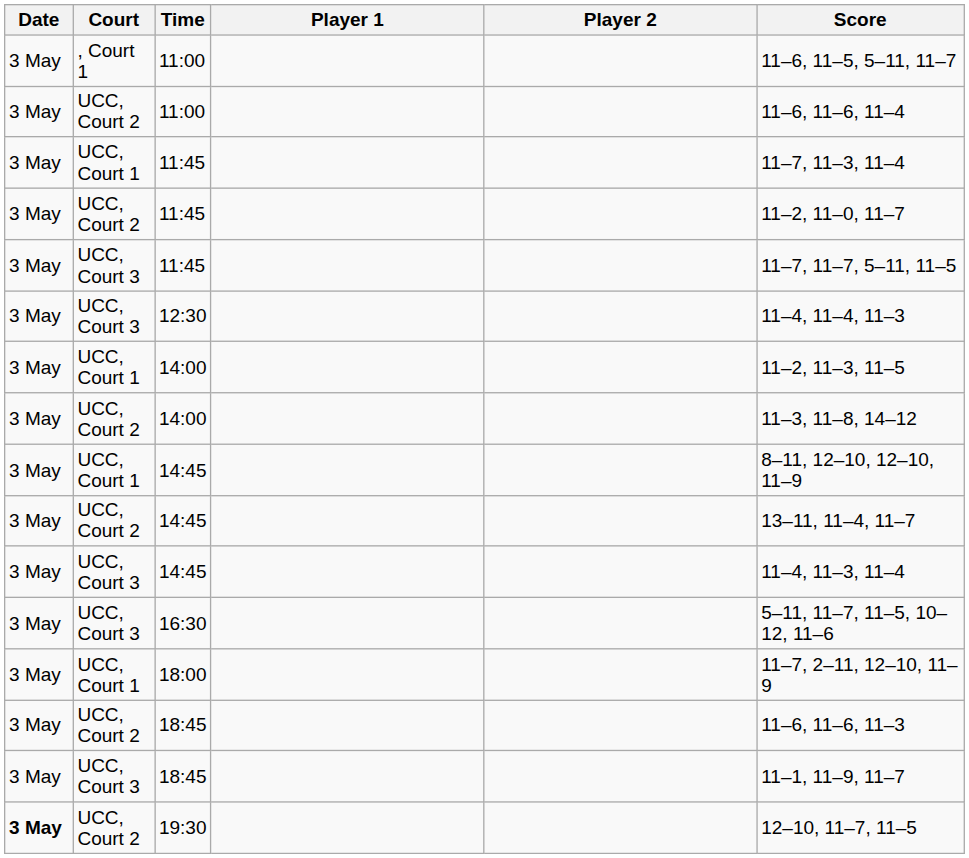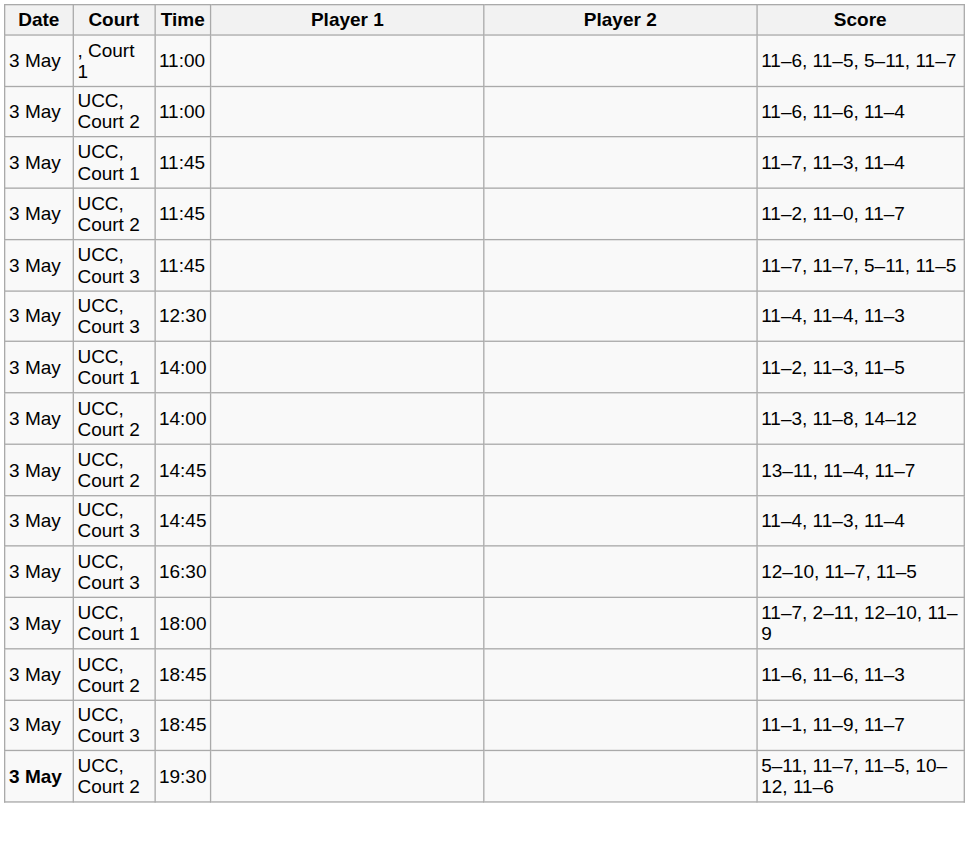- row: (109, 470)
(854, 623) 5–11, 11–7, 11–5, 10–12, 11–6 -> (839, 572) 12–10, 11–7, 11–5
(839, 828) 12–10, 11–7, 11–5 -> (854, 777) 5–11, 11–7, 11–5, 10–12, 11–6
